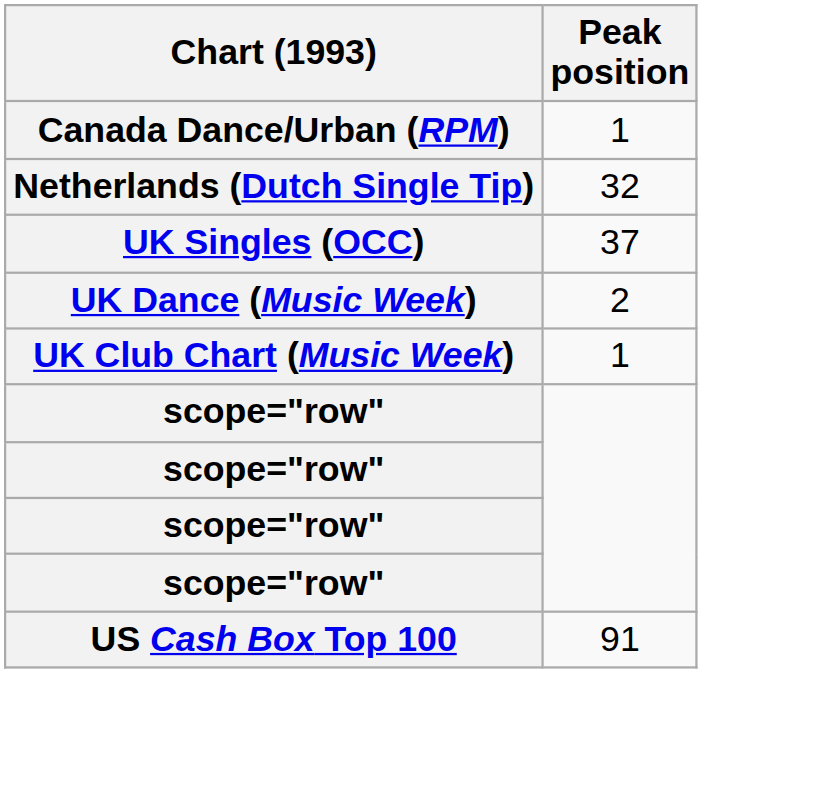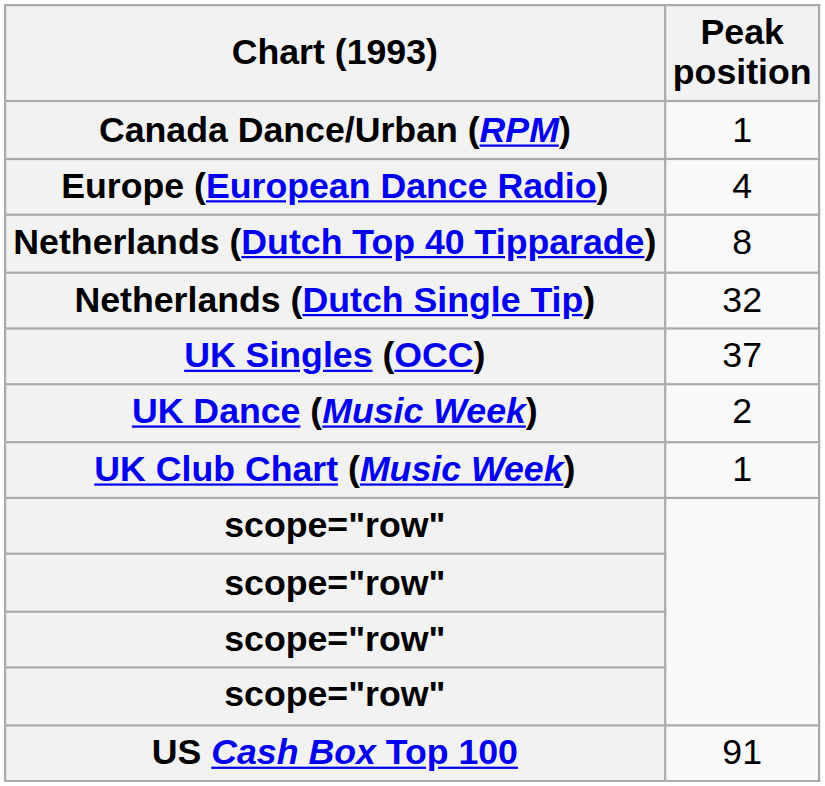+ row: (335, 186)
+ row: (335, 242)
